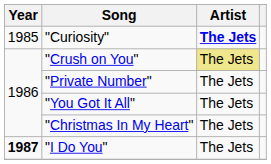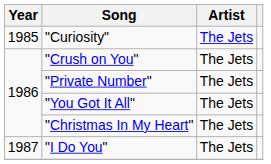(228, 37) bold -> (226, 37) normal
(226, 59) khaki background -> (226, 59) no background
(23, 147) bold -> (23, 147) normal
